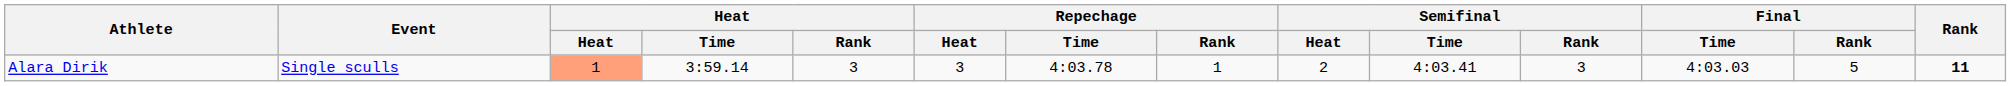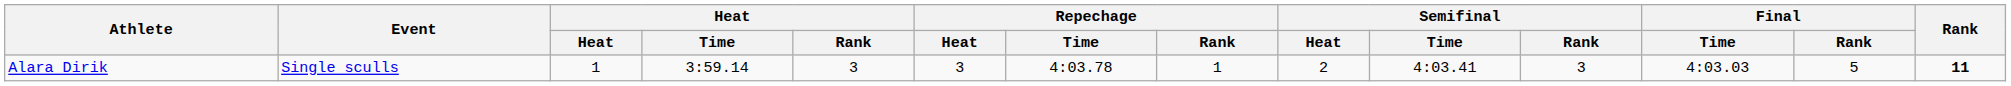(596, 68) lightsalmon background -> (596, 68) no background
